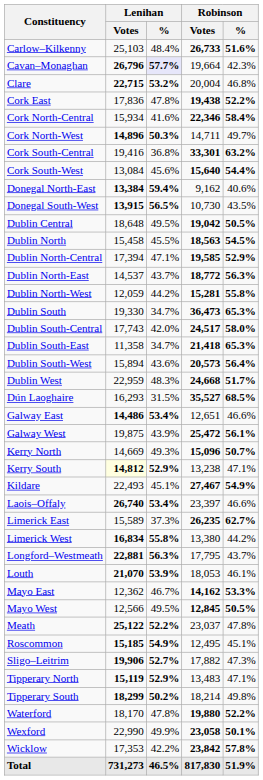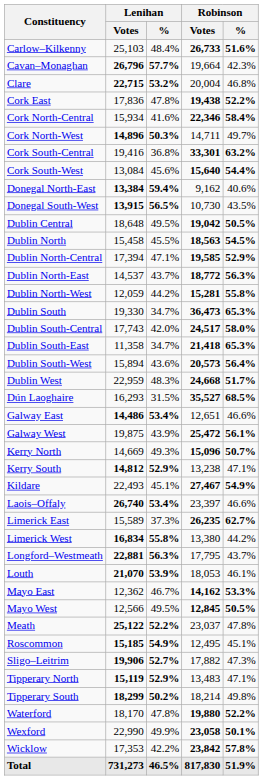(164, 65) lavender background -> (164, 65) no background
(129, 468) lightyellow background -> (129, 468) no background
